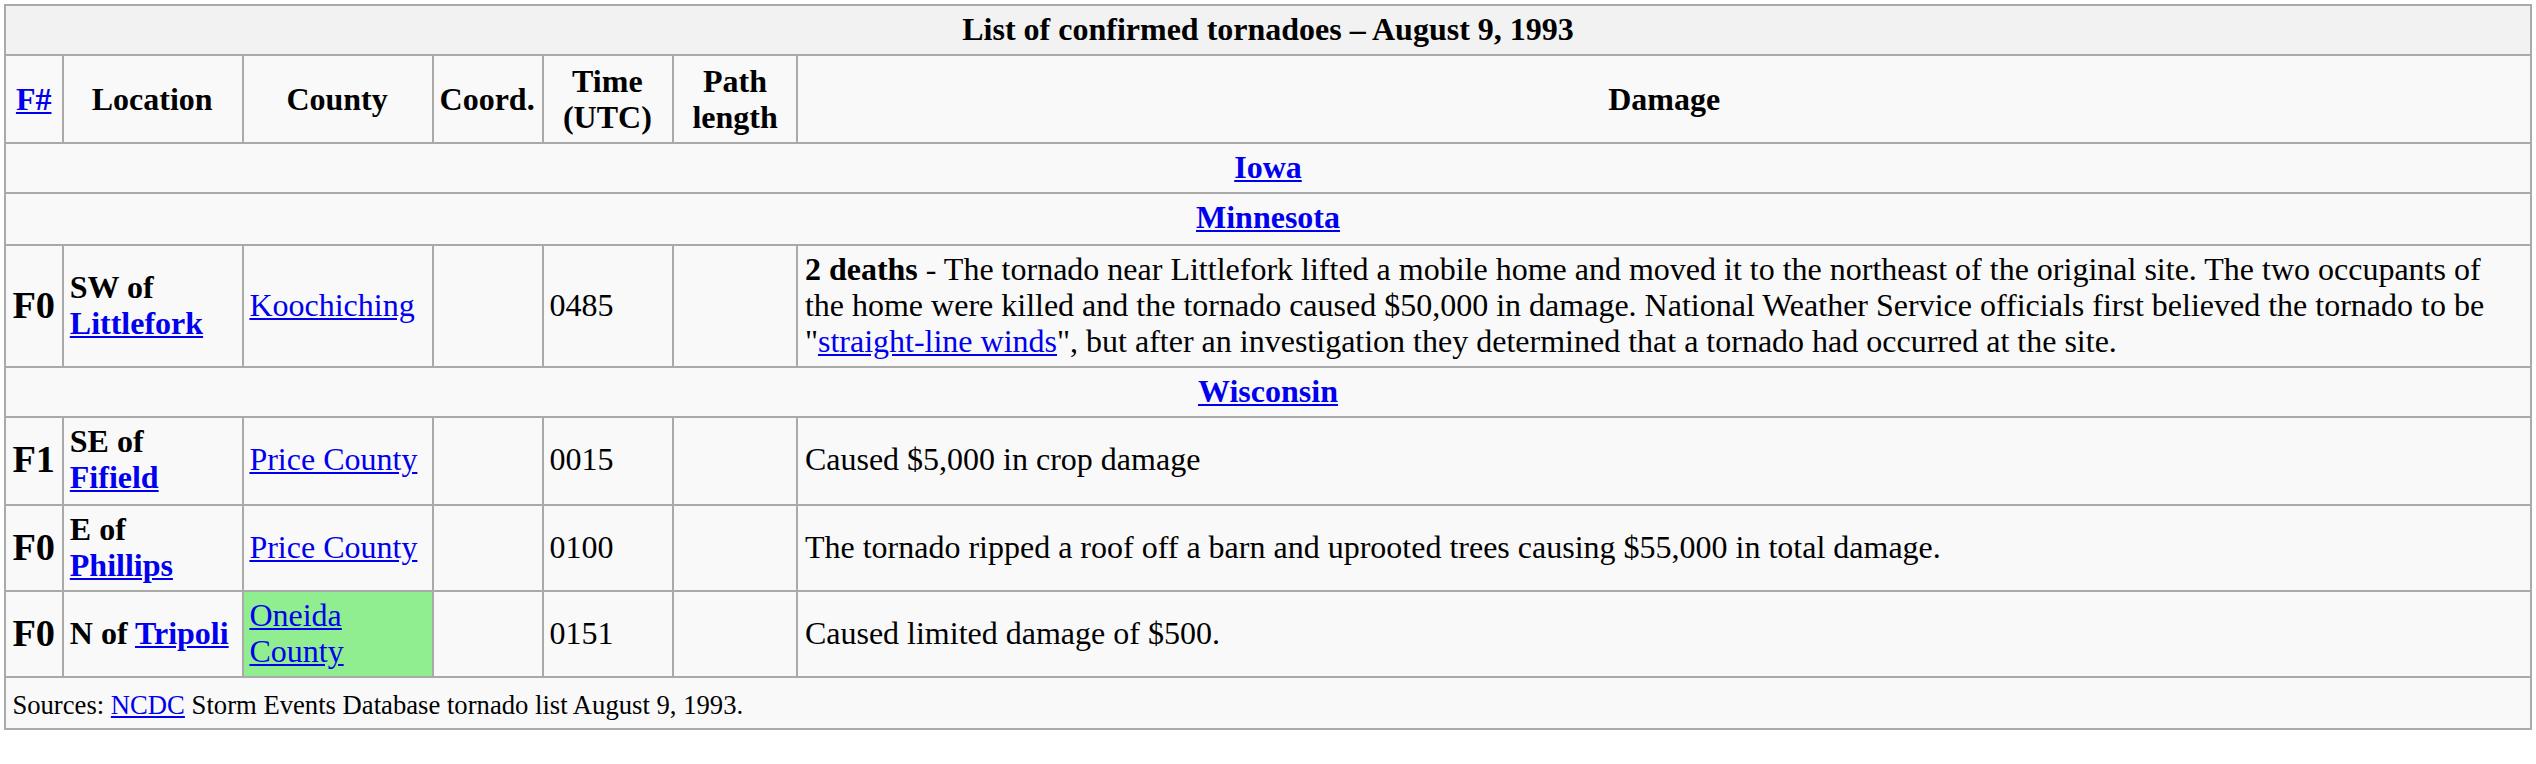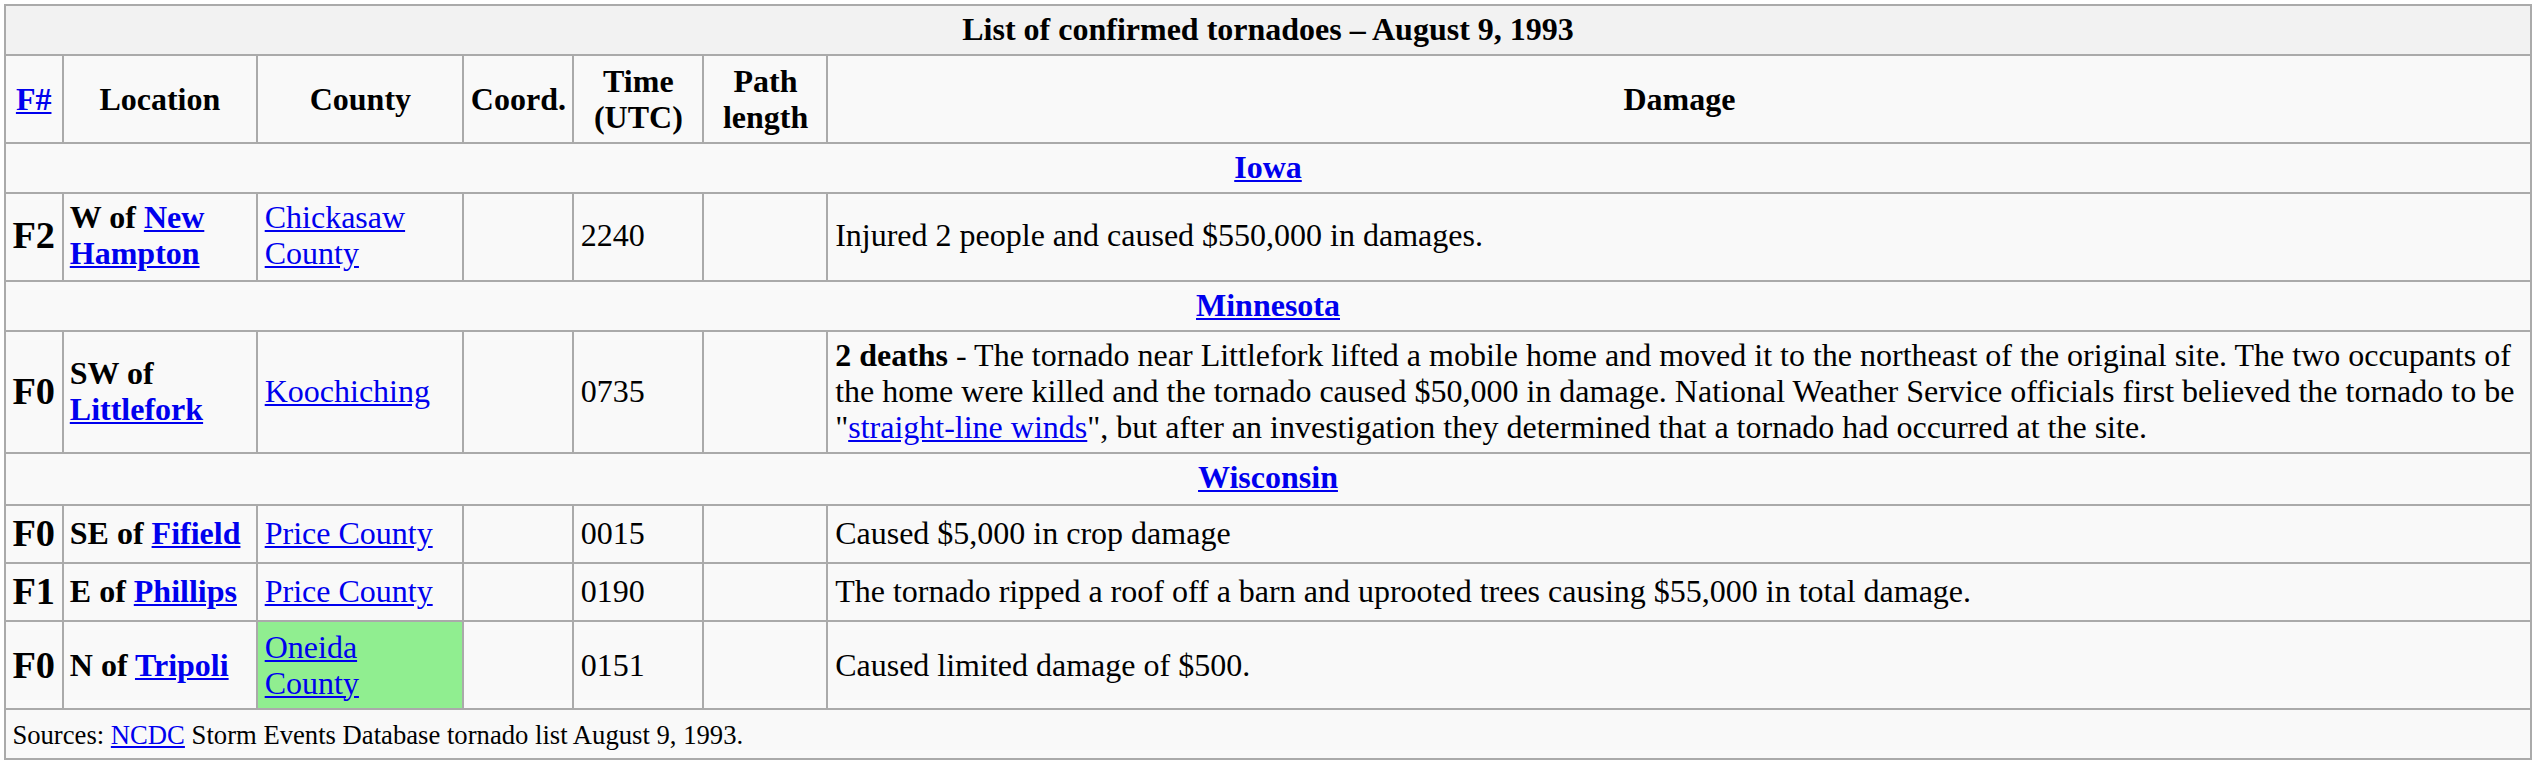+ row: (137, 236)
(581, 304) 0485 -> (613, 391) 0735
(34, 460) F1 -> (34, 533) F0
(34, 547) F0 -> (34, 591) F1
(581, 547) 0100 -> (613, 591) 0190
